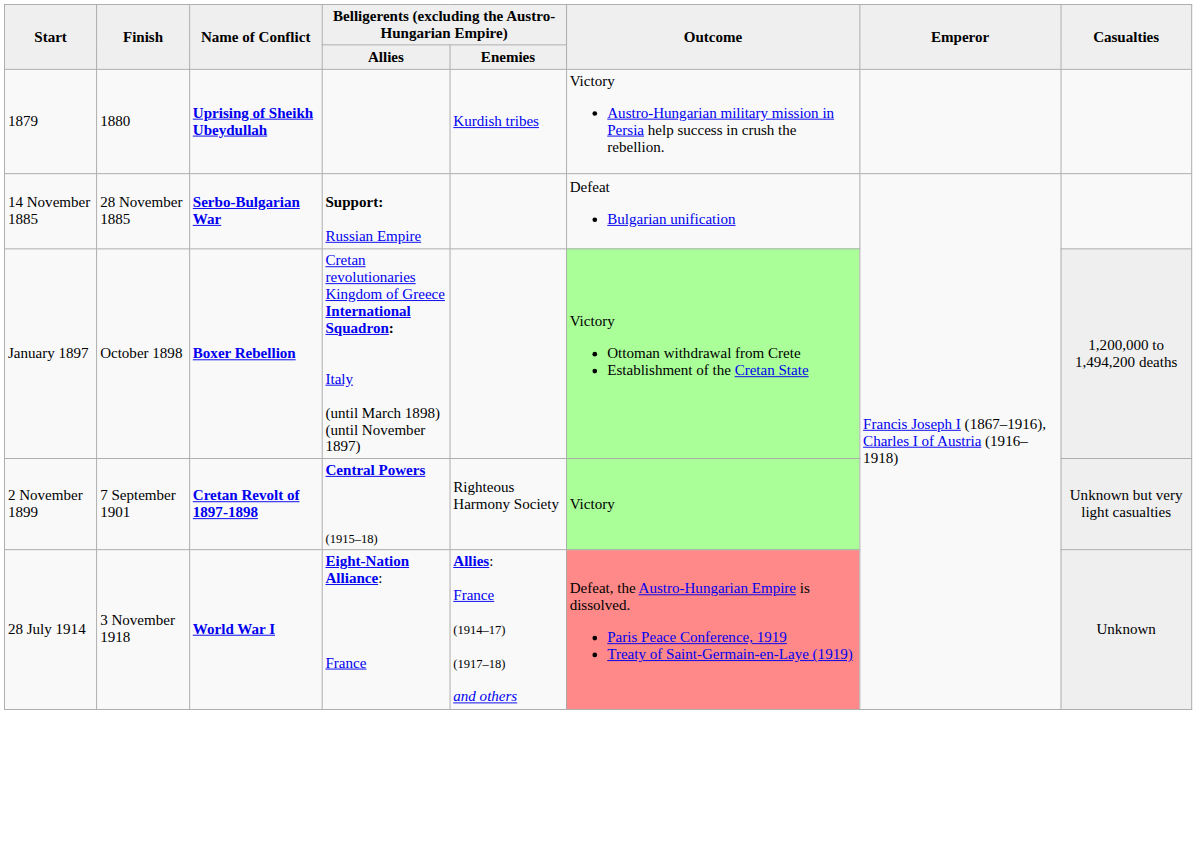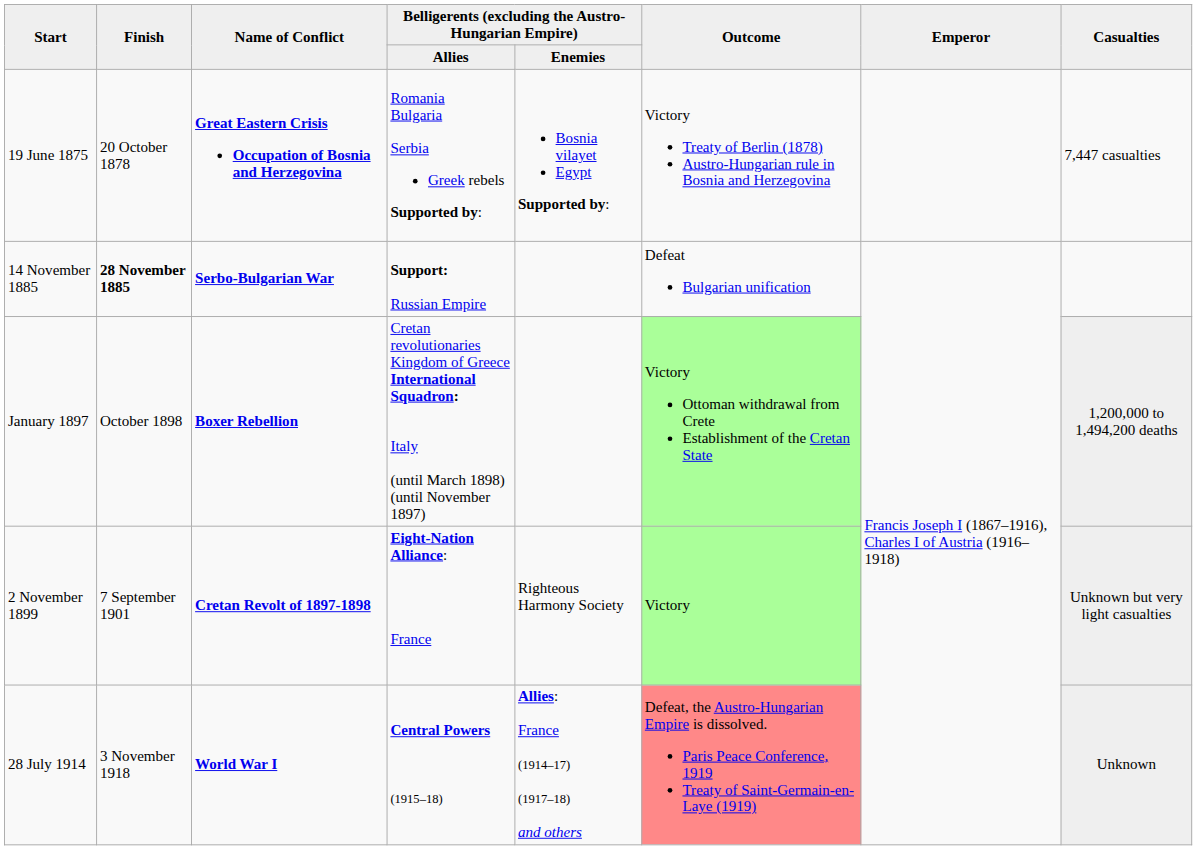+ row: (48, 155)
- row: (23, 121)
(141, 211) normal -> (143, 278) bold
(375, 504) Central Powers (1915–18) -> (432, 588) Eight-Nation Alliance: France
(367, 612) Eight-Nation Alliance: France -> (440, 764) Central Powers (1915–18)
